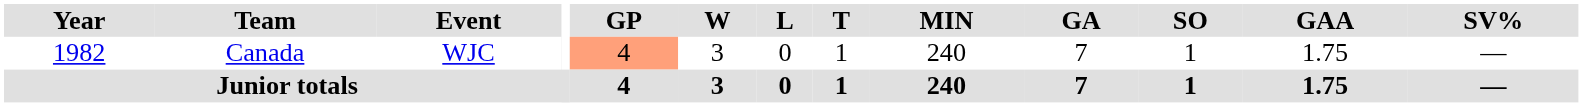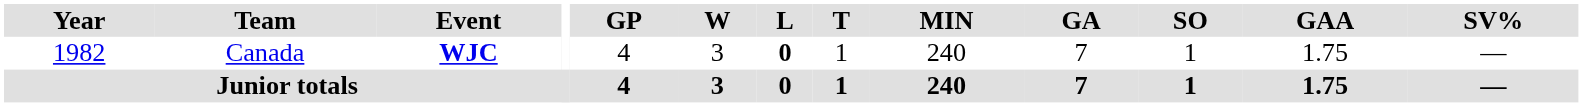(469, 52) normal -> (469, 52) bold
(624, 52) lightsalmon background -> (624, 52) no background
(785, 52) normal -> (785, 52) bold
